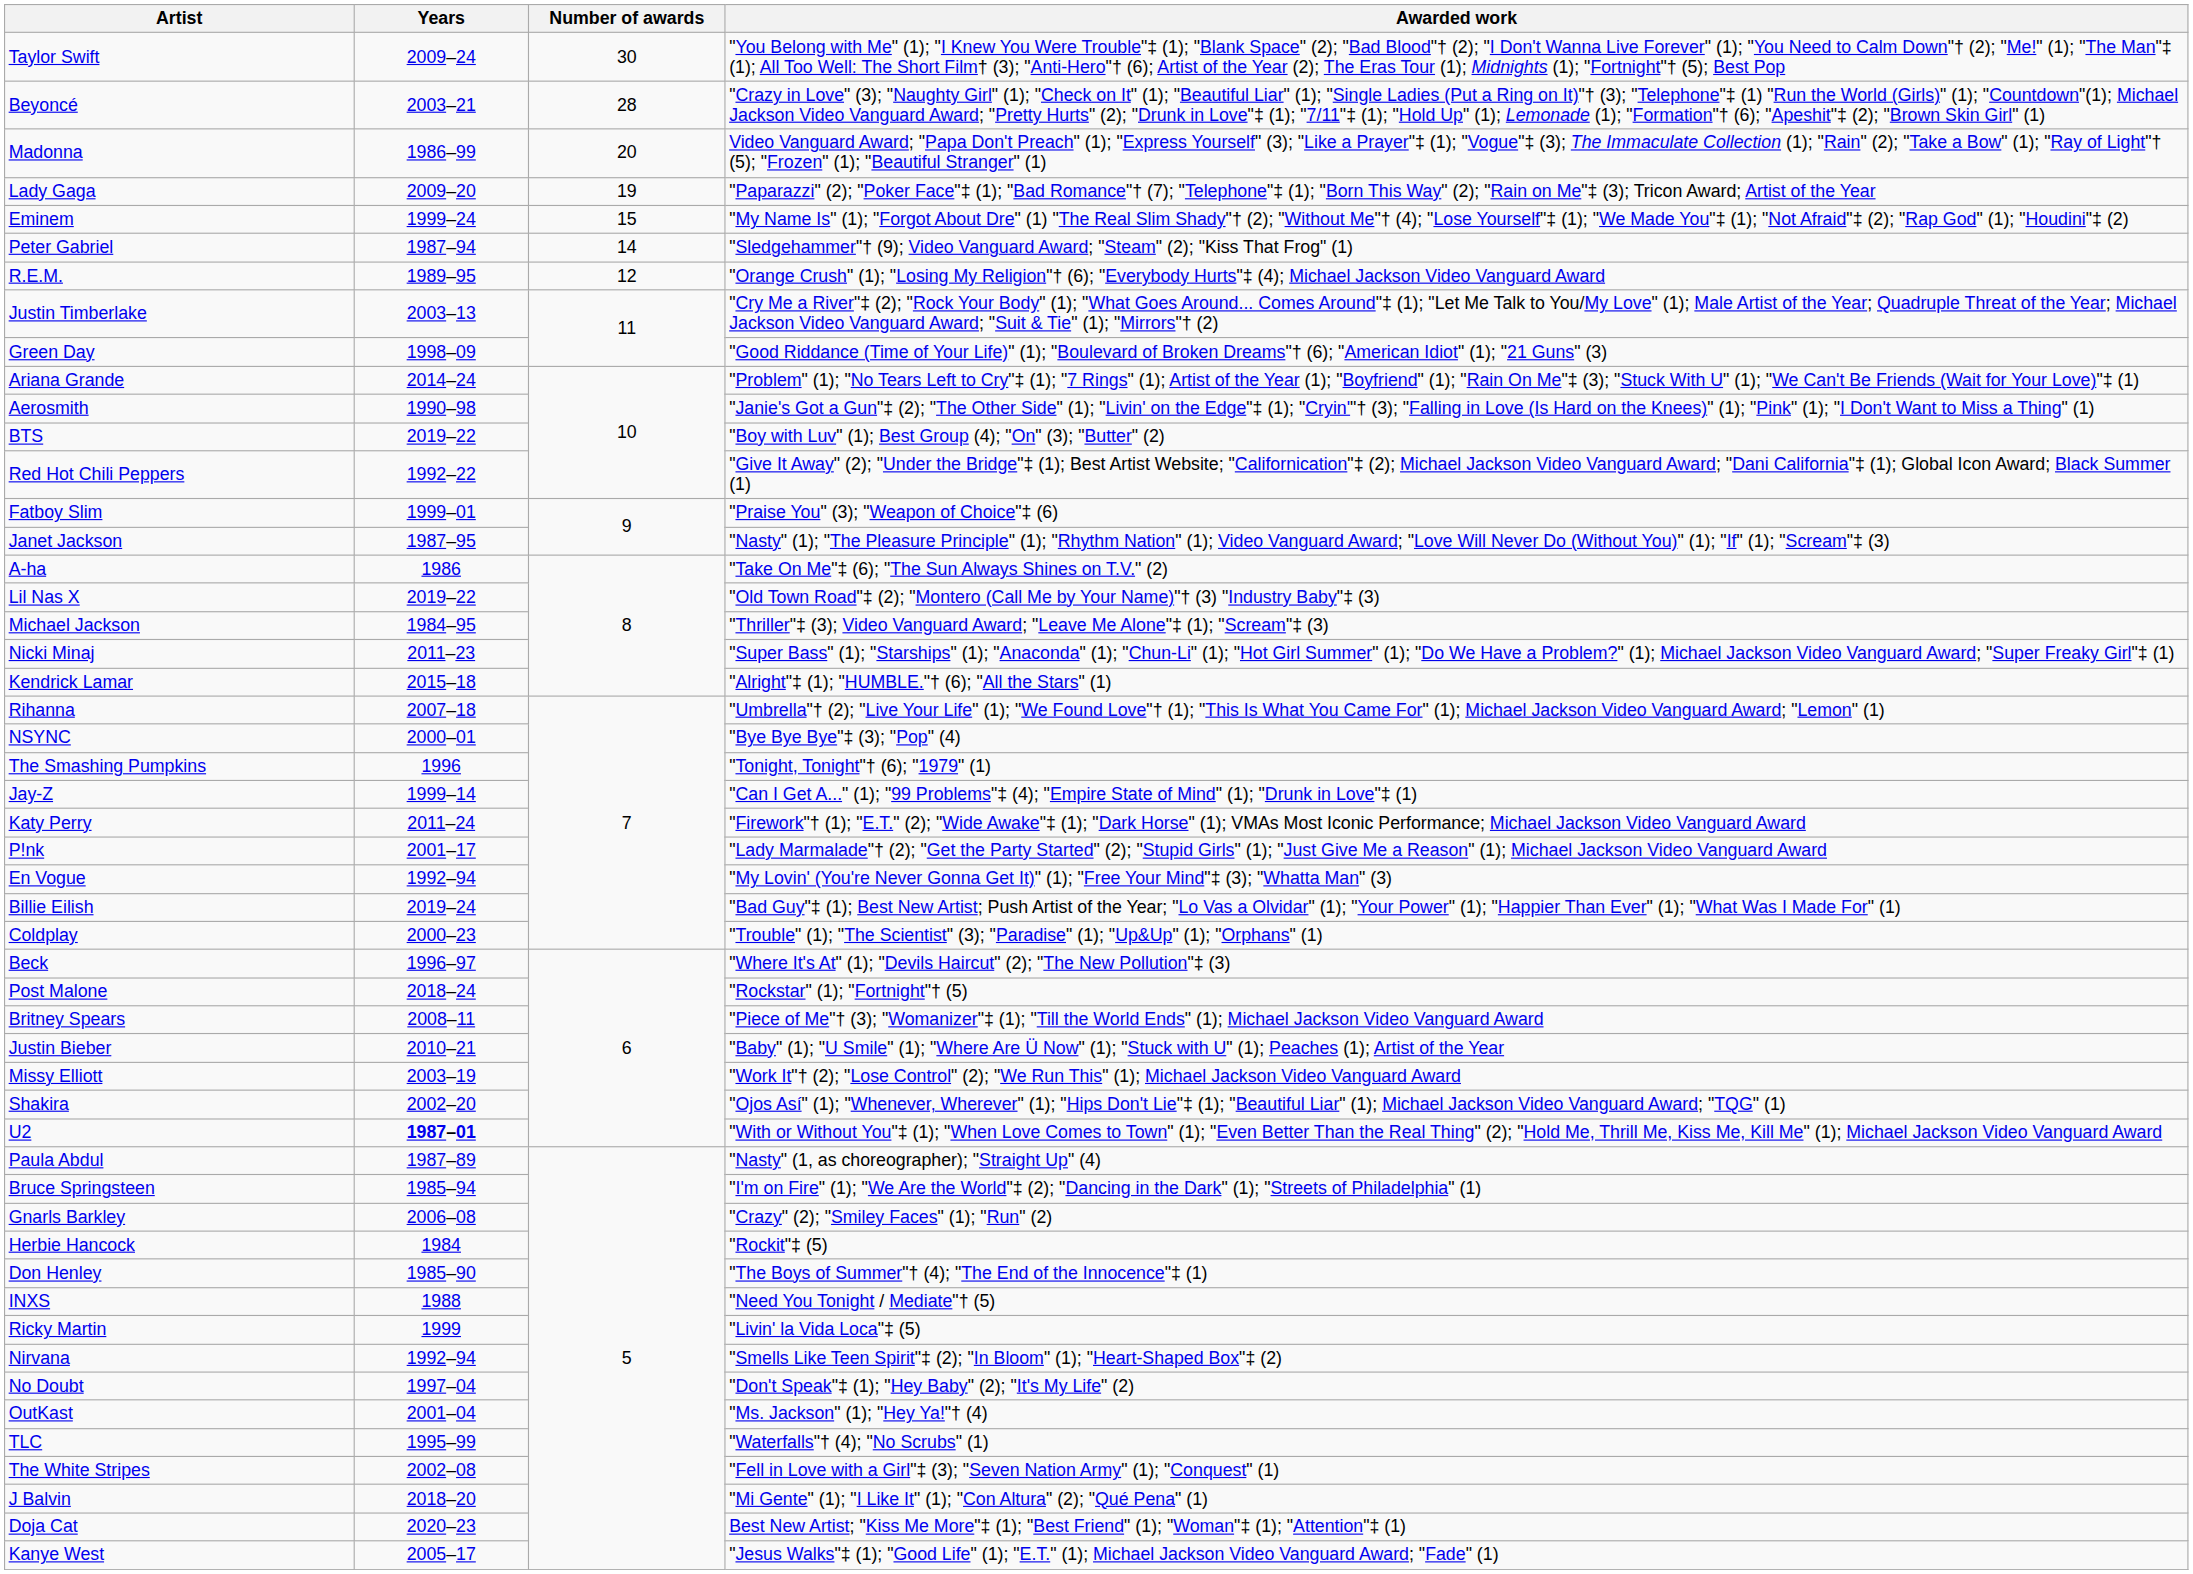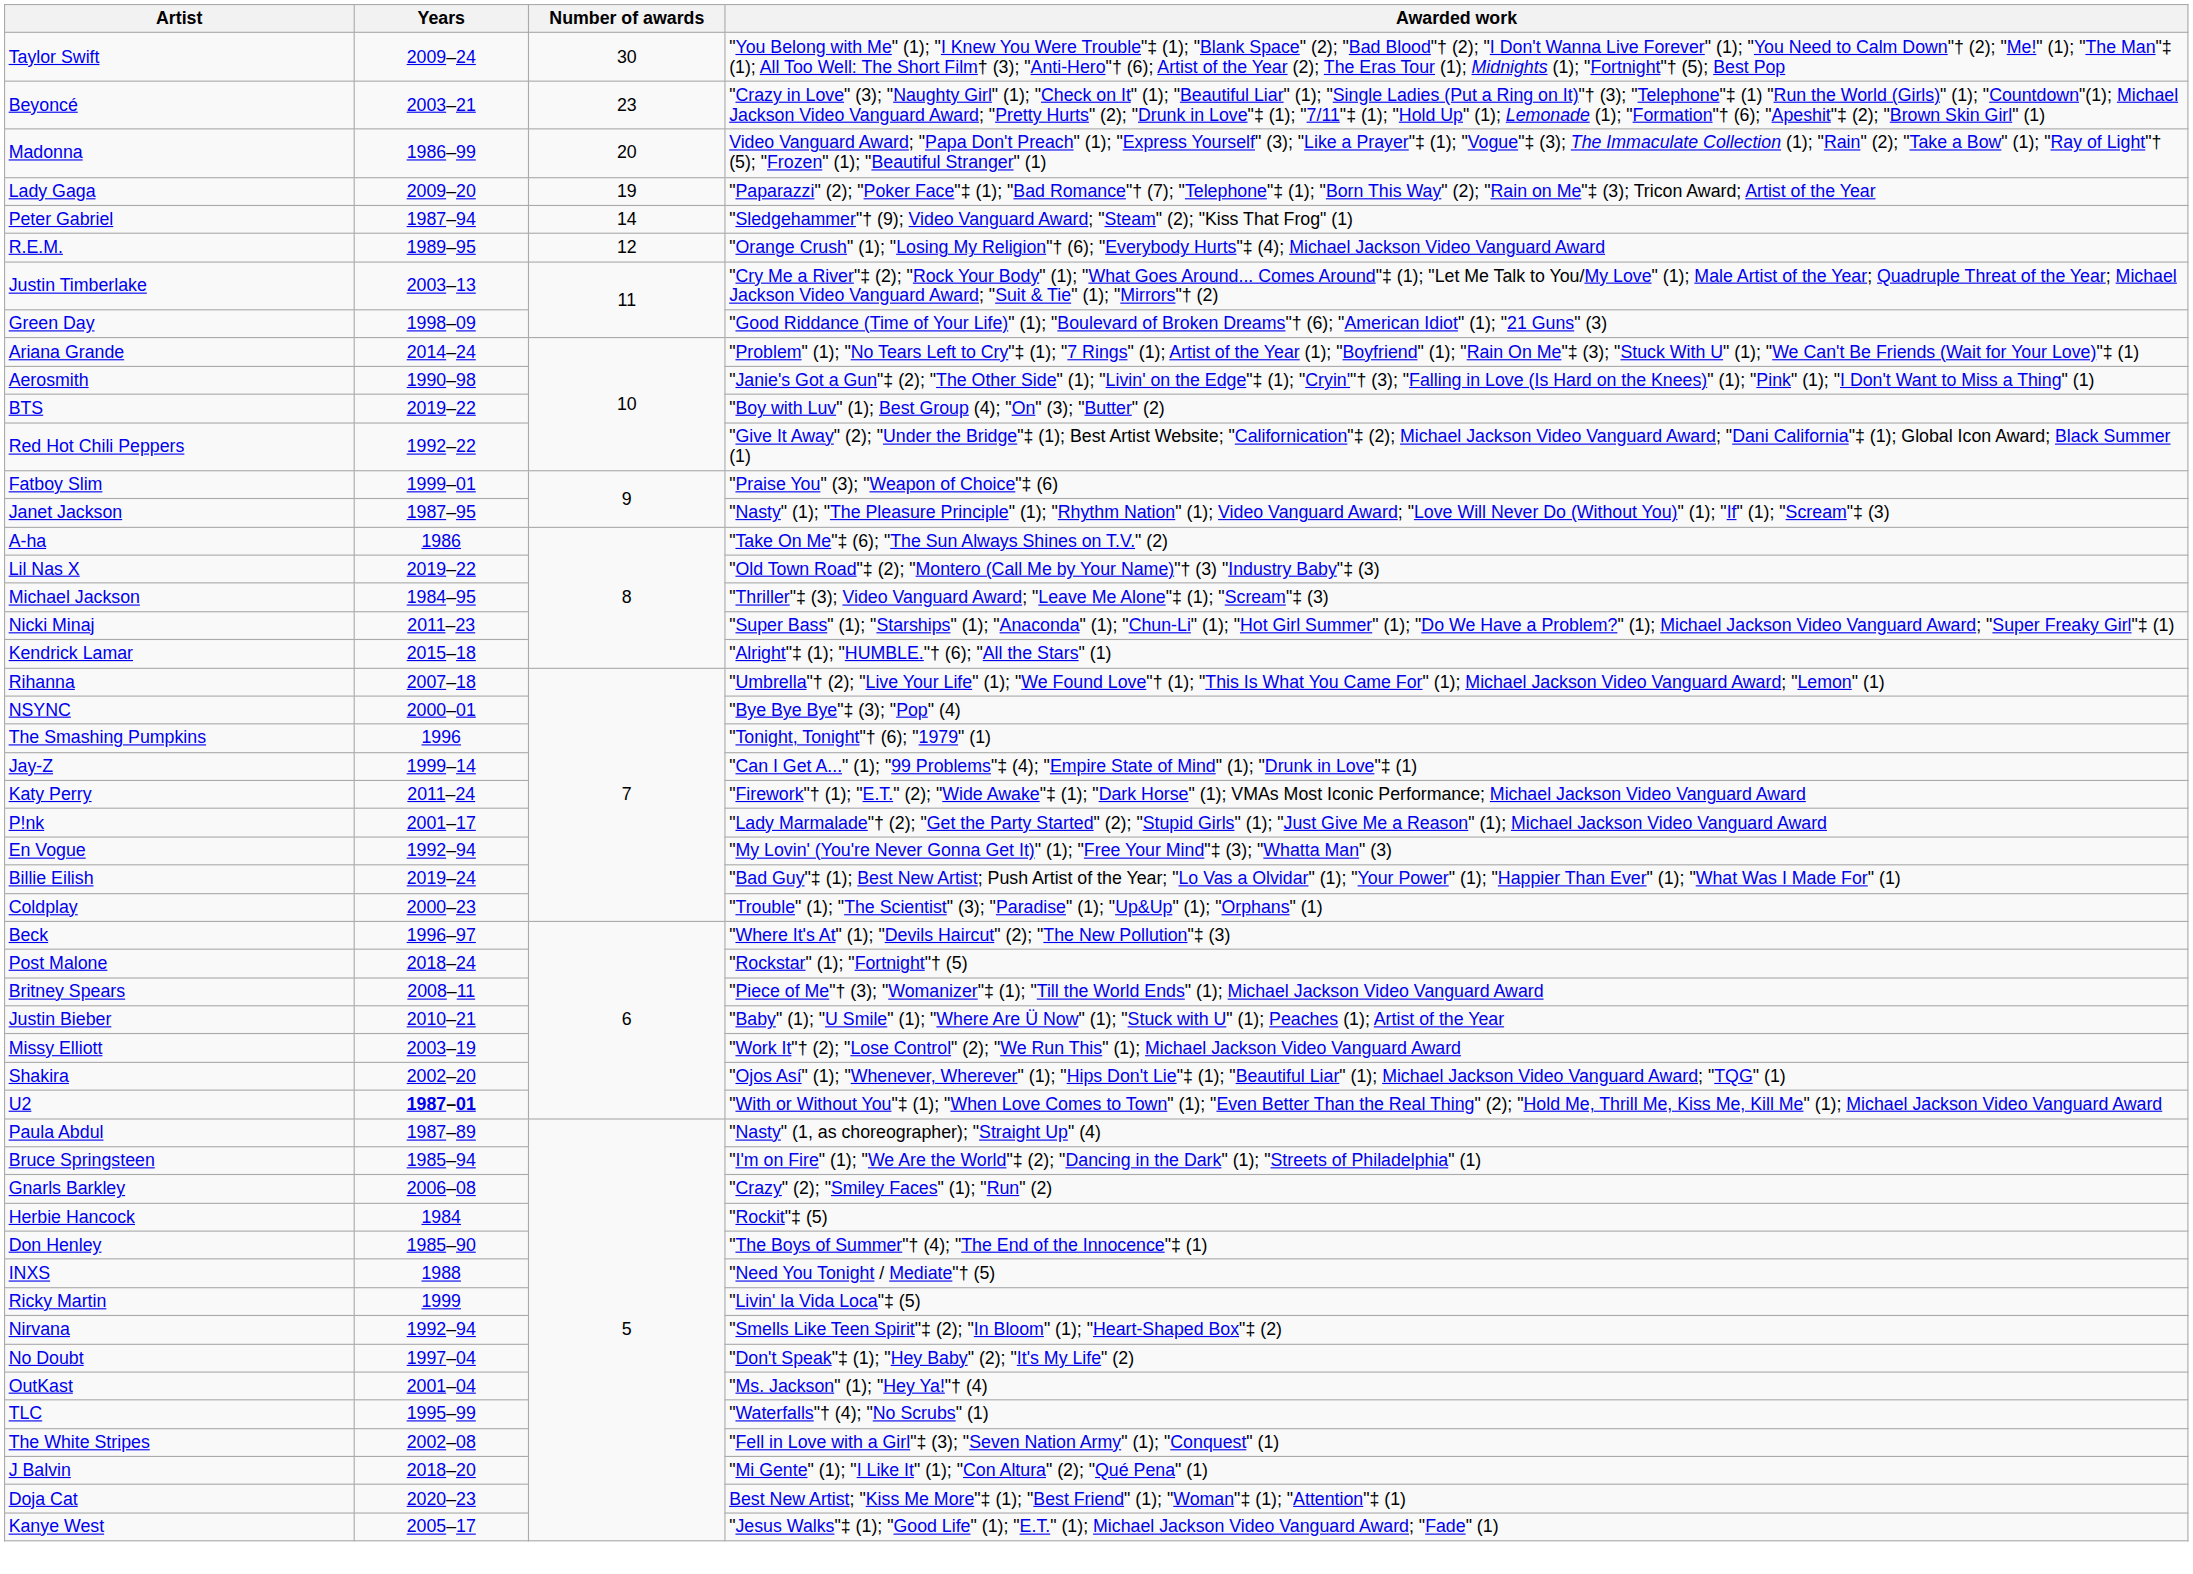(627, 104) 28 -> (627, 104) 23
- row: (41, 219)
